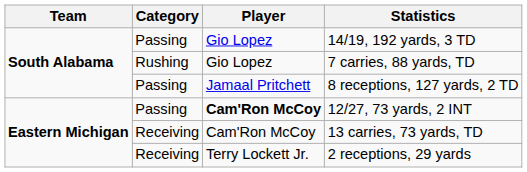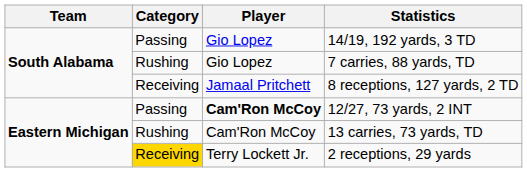(161, 85) Passing -> (167, 85) Receiving
(167, 132) Receiving -> (162, 132) Rushing
(167, 155) no background -> (167, 155) gold background
